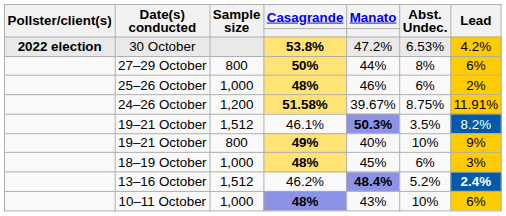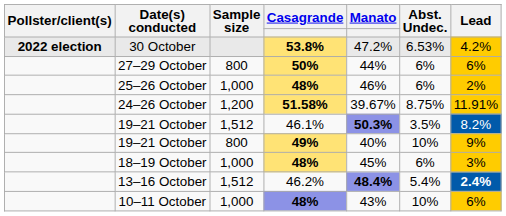(425, 66) 8% -> (425, 66) 6%
(425, 182) 5.2% -> (425, 182) 5.4%
